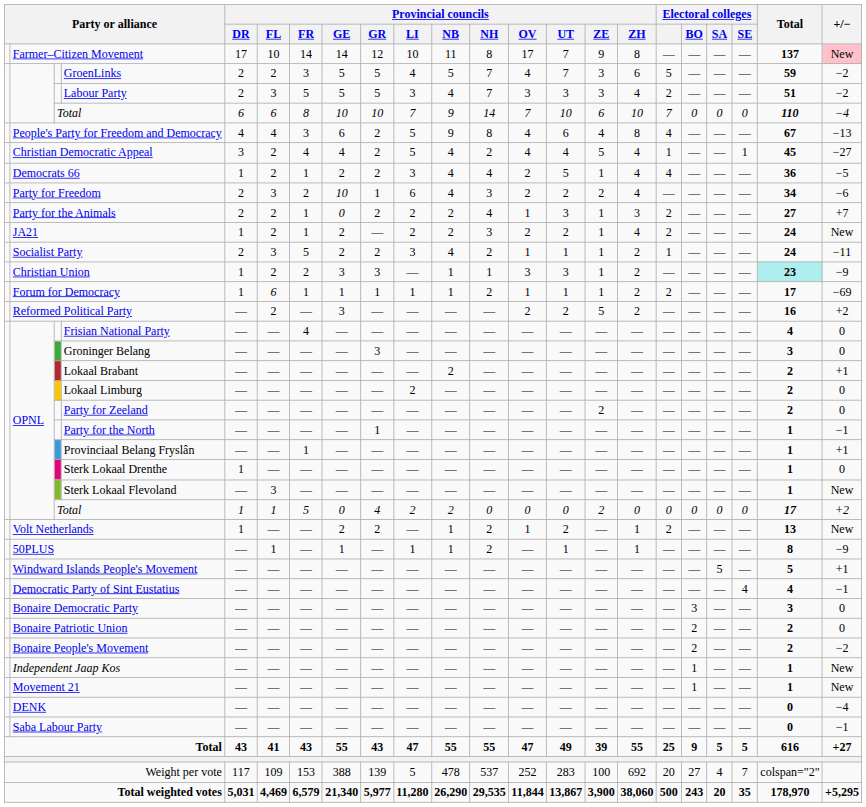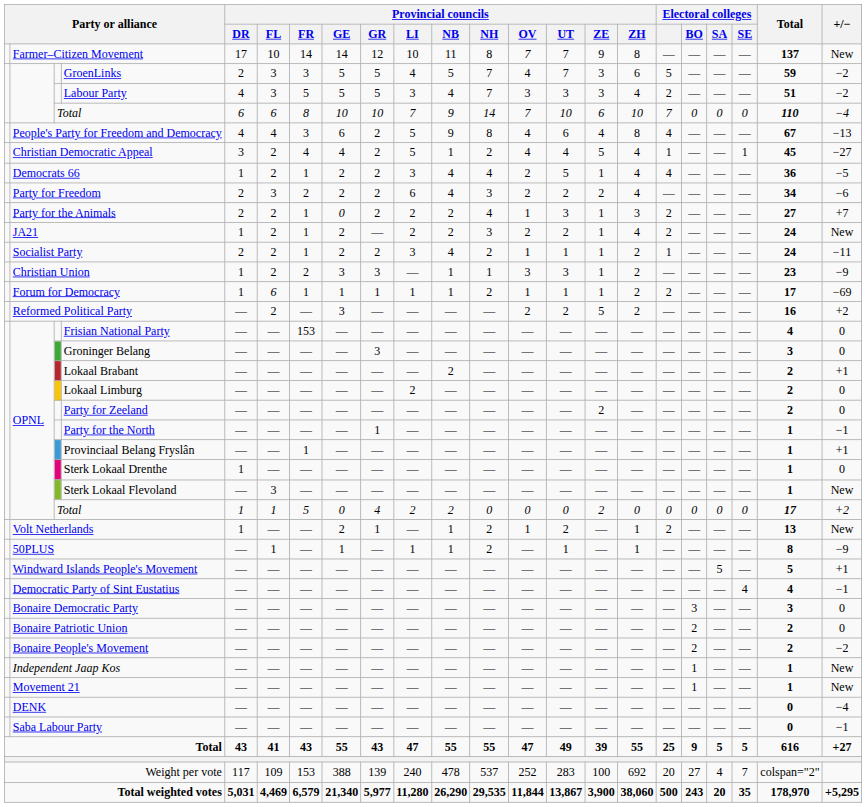(528, 54) 17 -> (528, 54) 7
(842, 54) pink background -> (842, 54) no background
(273, 73) 2 -> (273, 73) 3
(241, 93) 2 -> (241, 93) 4
(451, 153) 4 -> (451, 153) 1
(342, 192) 10 -> (342, 192) 2
(377, 192) 1 -> (377, 192) 2
(273, 252) 3 -> (273, 252) 2
(306, 252) 5 -> (306, 252) 1
(790, 271) paleturquoise background -> (790, 271) no background
(306, 331) 4 -> (306, 331) 153
(377, 529) 2 -> (377, 529) 1
(412, 772) 5 -> (412, 772) 240
